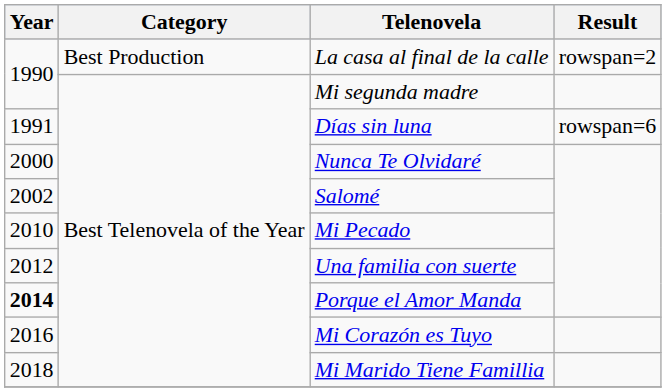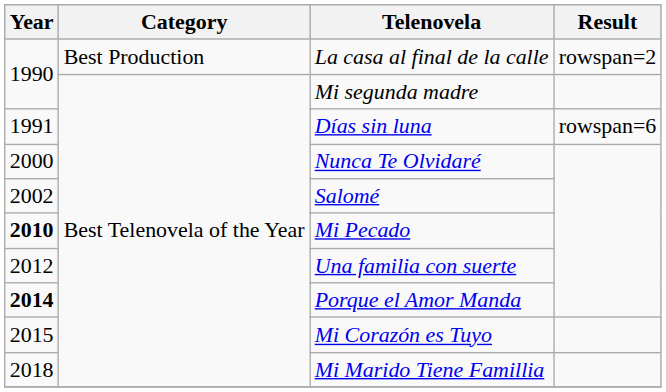(32, 230) normal -> (32, 230) bold
(32, 334) 2016 -> (32, 334) 2015
